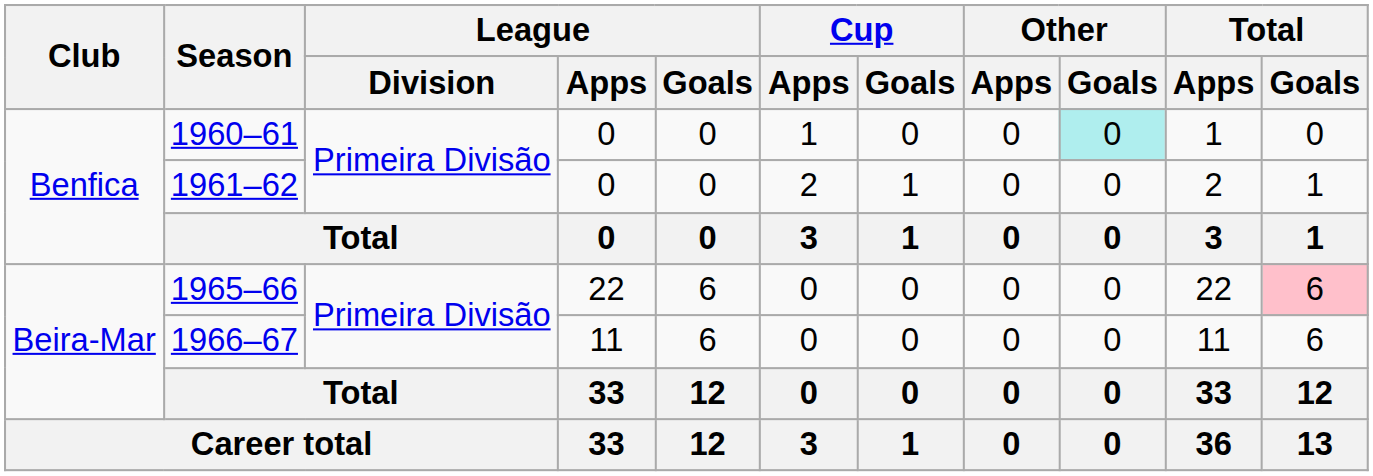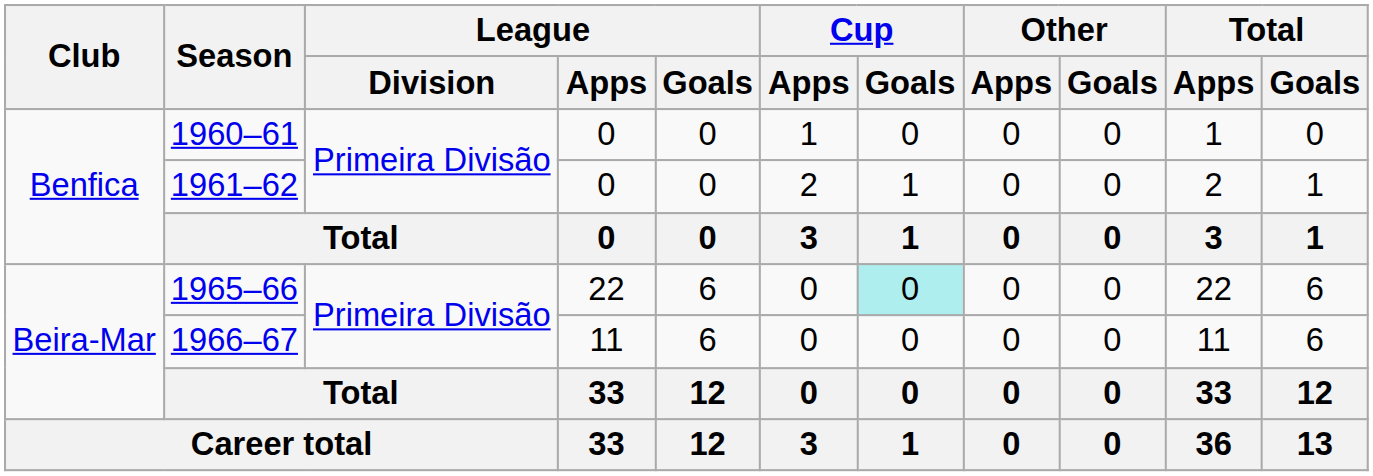(1112, 133) paleturquoise background -> (1112, 133) no background
(910, 289) no background -> (910, 289) paleturquoise background
(1315, 289) pink background -> (1315, 289) no background
